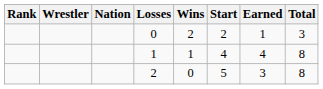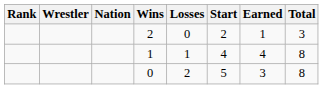columns swapped: (191, 14) <-> (154, 14)
